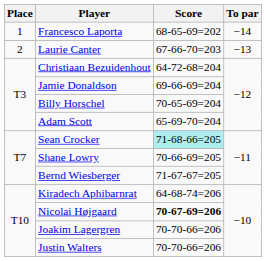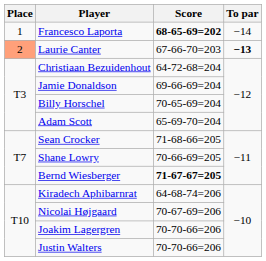(188, 31) normal -> (189, 31) bold
(20, 49) no background -> (20, 49) lightsalmon background
(242, 49) normal -> (242, 49) bold
(188, 139) paleturquoise background -> (188, 139) no background
(188, 175) normal -> (189, 175) bold
(189, 211) bold -> (188, 211) normal
